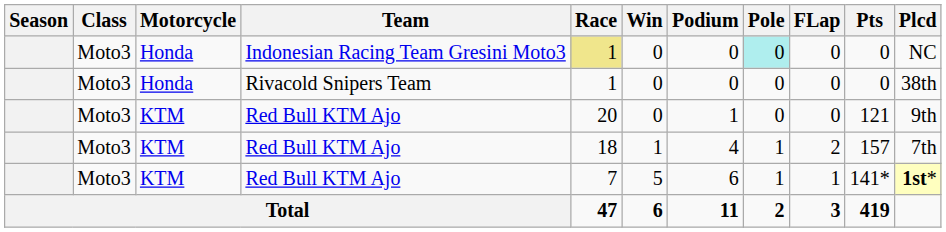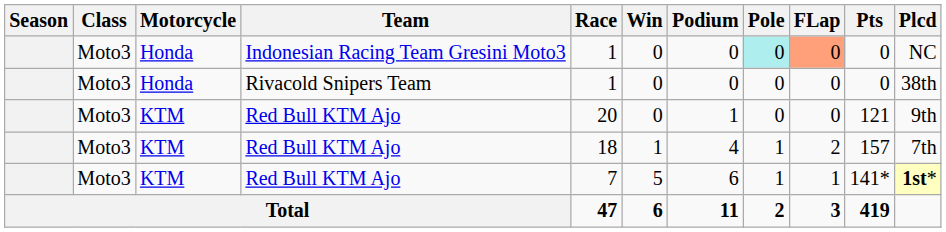(612, 52) khaki background -> (612, 52) no background
(835, 52) no background -> (835, 52) lightsalmon background
